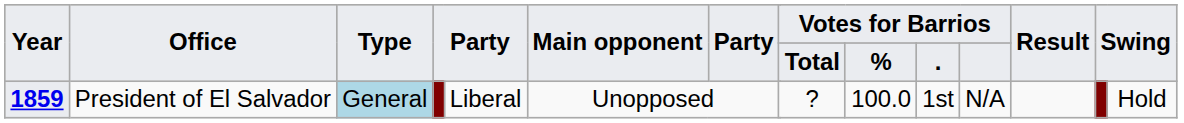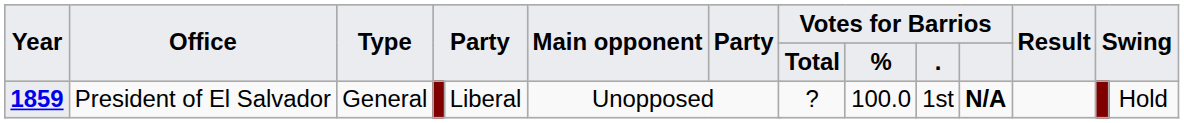(385, 100) lightblue background -> (385, 100) no background
(985, 100) normal -> (986, 100) bold
